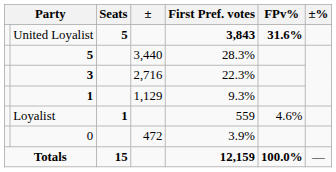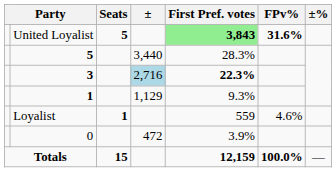(241, 34) no background -> (241, 34) lightgreen background
(148, 75) no background -> (148, 75) lightblue background
(238, 75) normal -> (237, 75) bold
